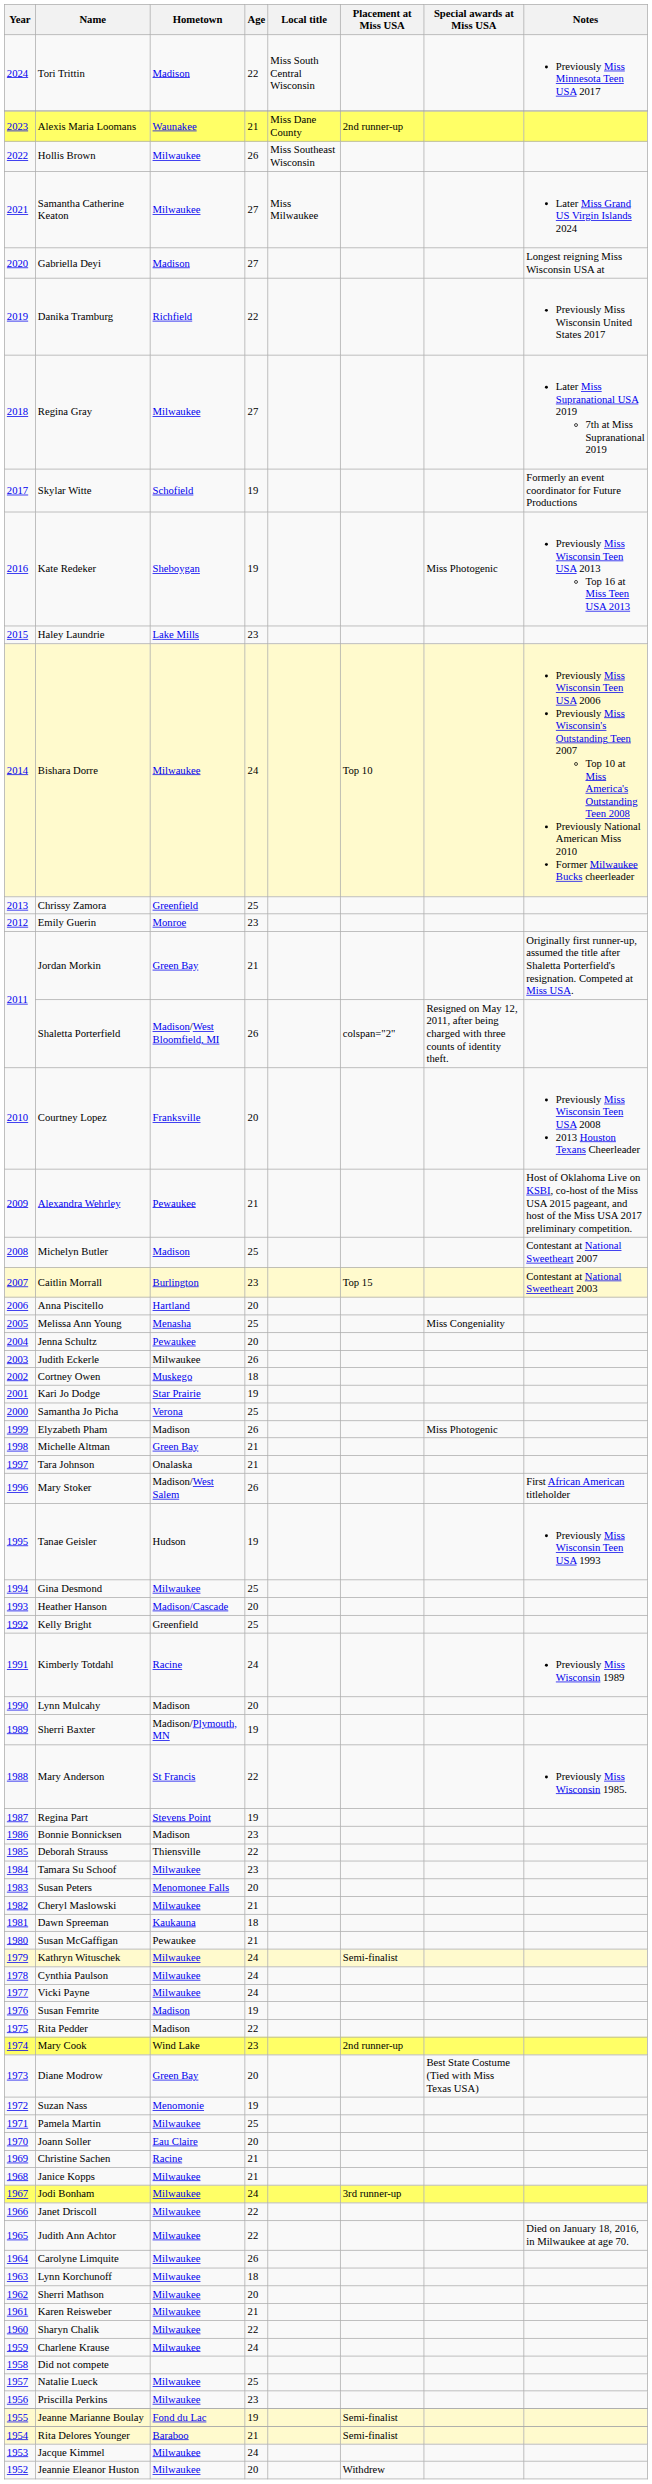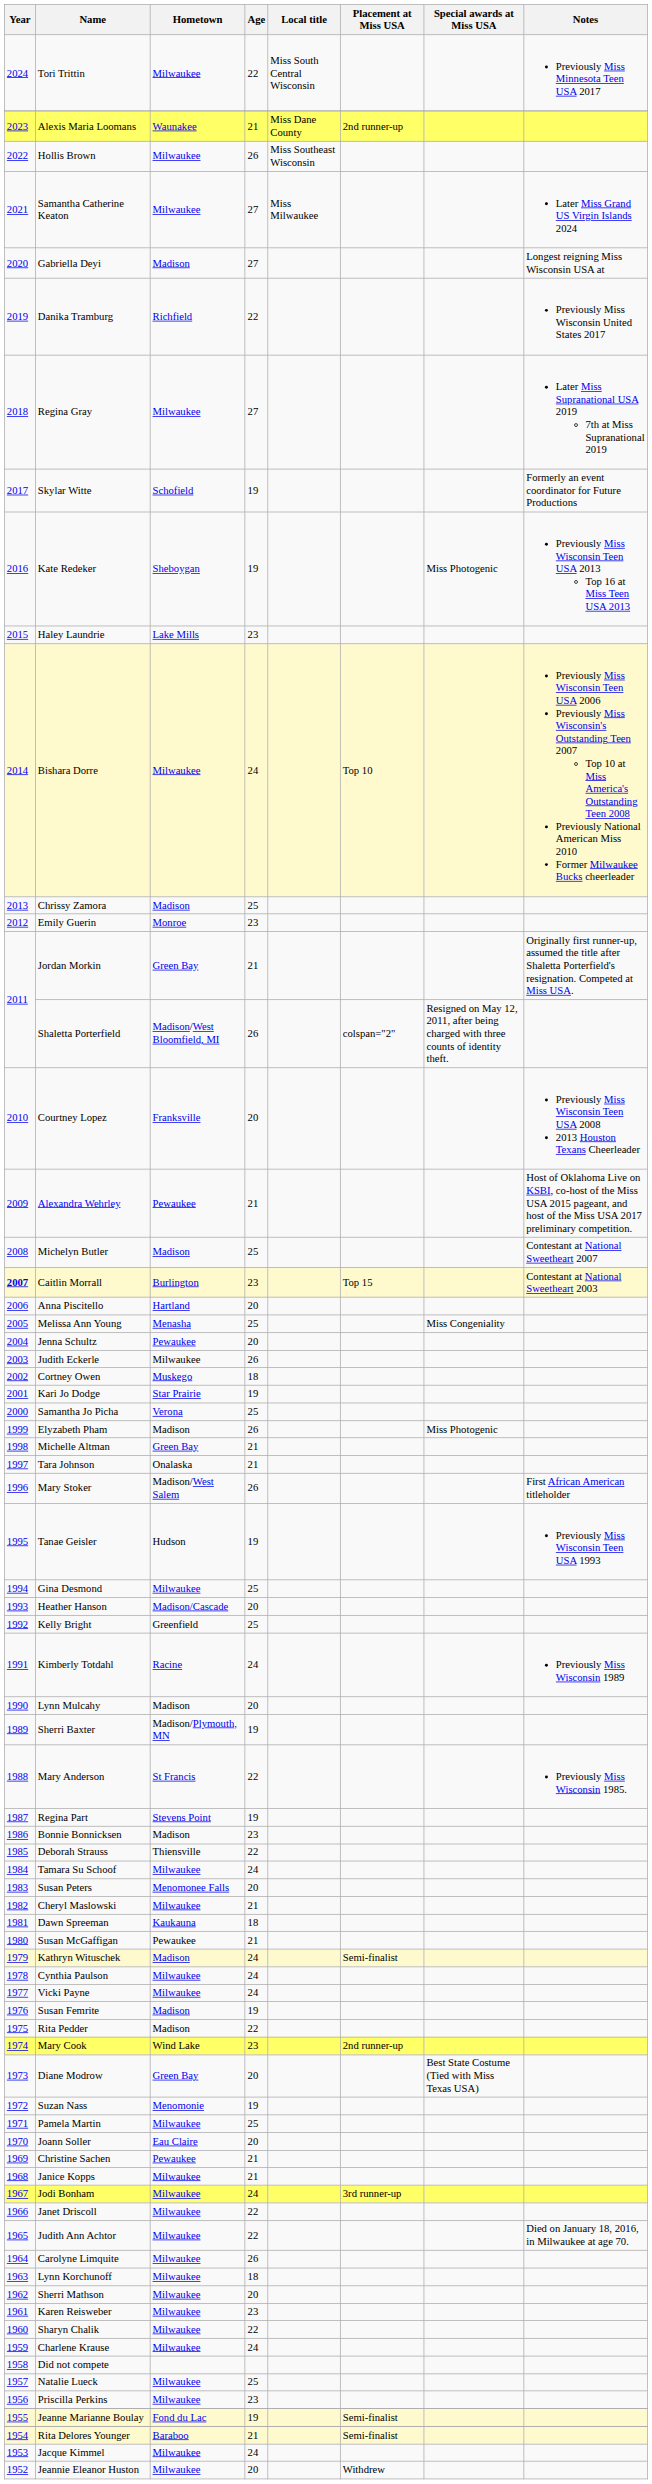(171, 73) Madison -> (177, 73) Milwaukee
(175, 905) Greenfield -> (171, 905) Madison
(18, 1282) normal -> (18, 1282) bold
(253, 1870) 23 -> (253, 1870) 24
(177, 1958) Milwaukee -> (171, 1958) Madison
(167, 2159) Racine -> (174, 2159) Pewaukee
(253, 2312) 21 -> (253, 2312) 23
